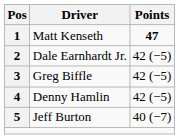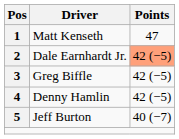(152, 35) bold -> (152, 35) normal
(152, 55) no background -> (152, 55) lightsalmon background
